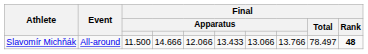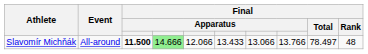(137, 43) normal -> (138, 43) bold
(168, 43) no background -> (168, 43) lightgreen background
(351, 43) bold -> (351, 43) normal
